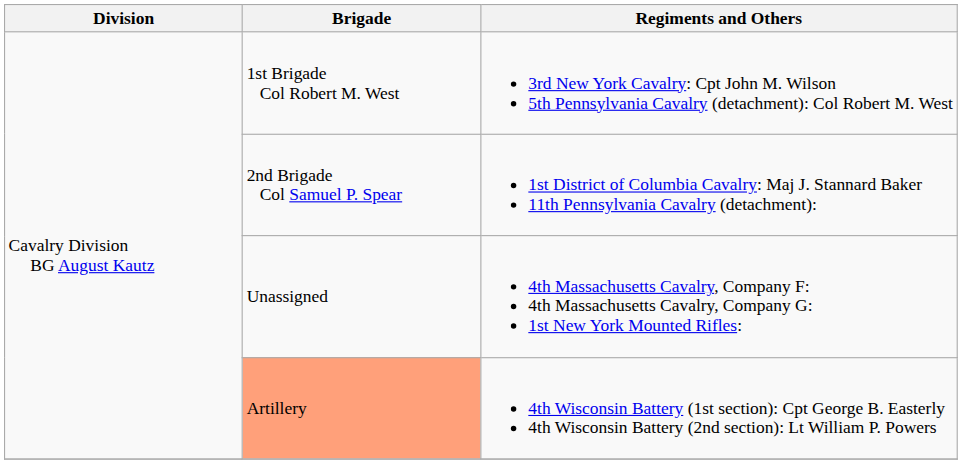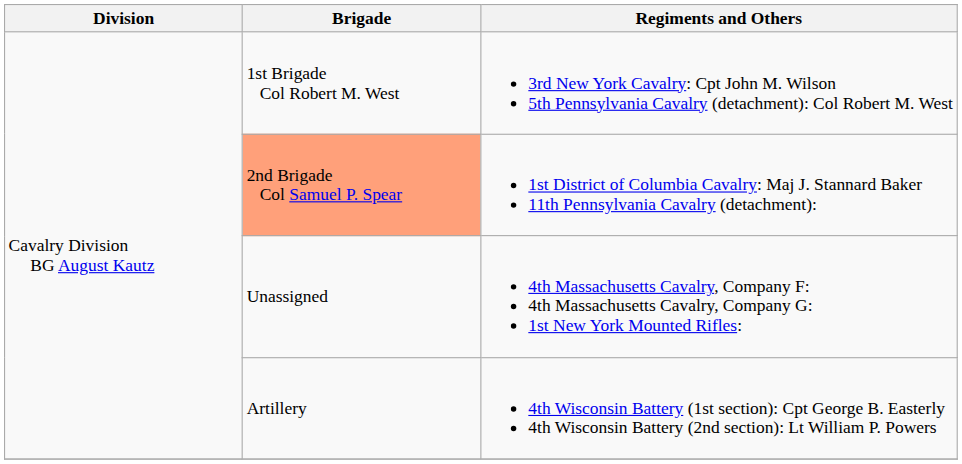(324, 184) no background -> (324, 184) lightsalmon background
(277, 408) lightsalmon background -> (277, 408) no background
